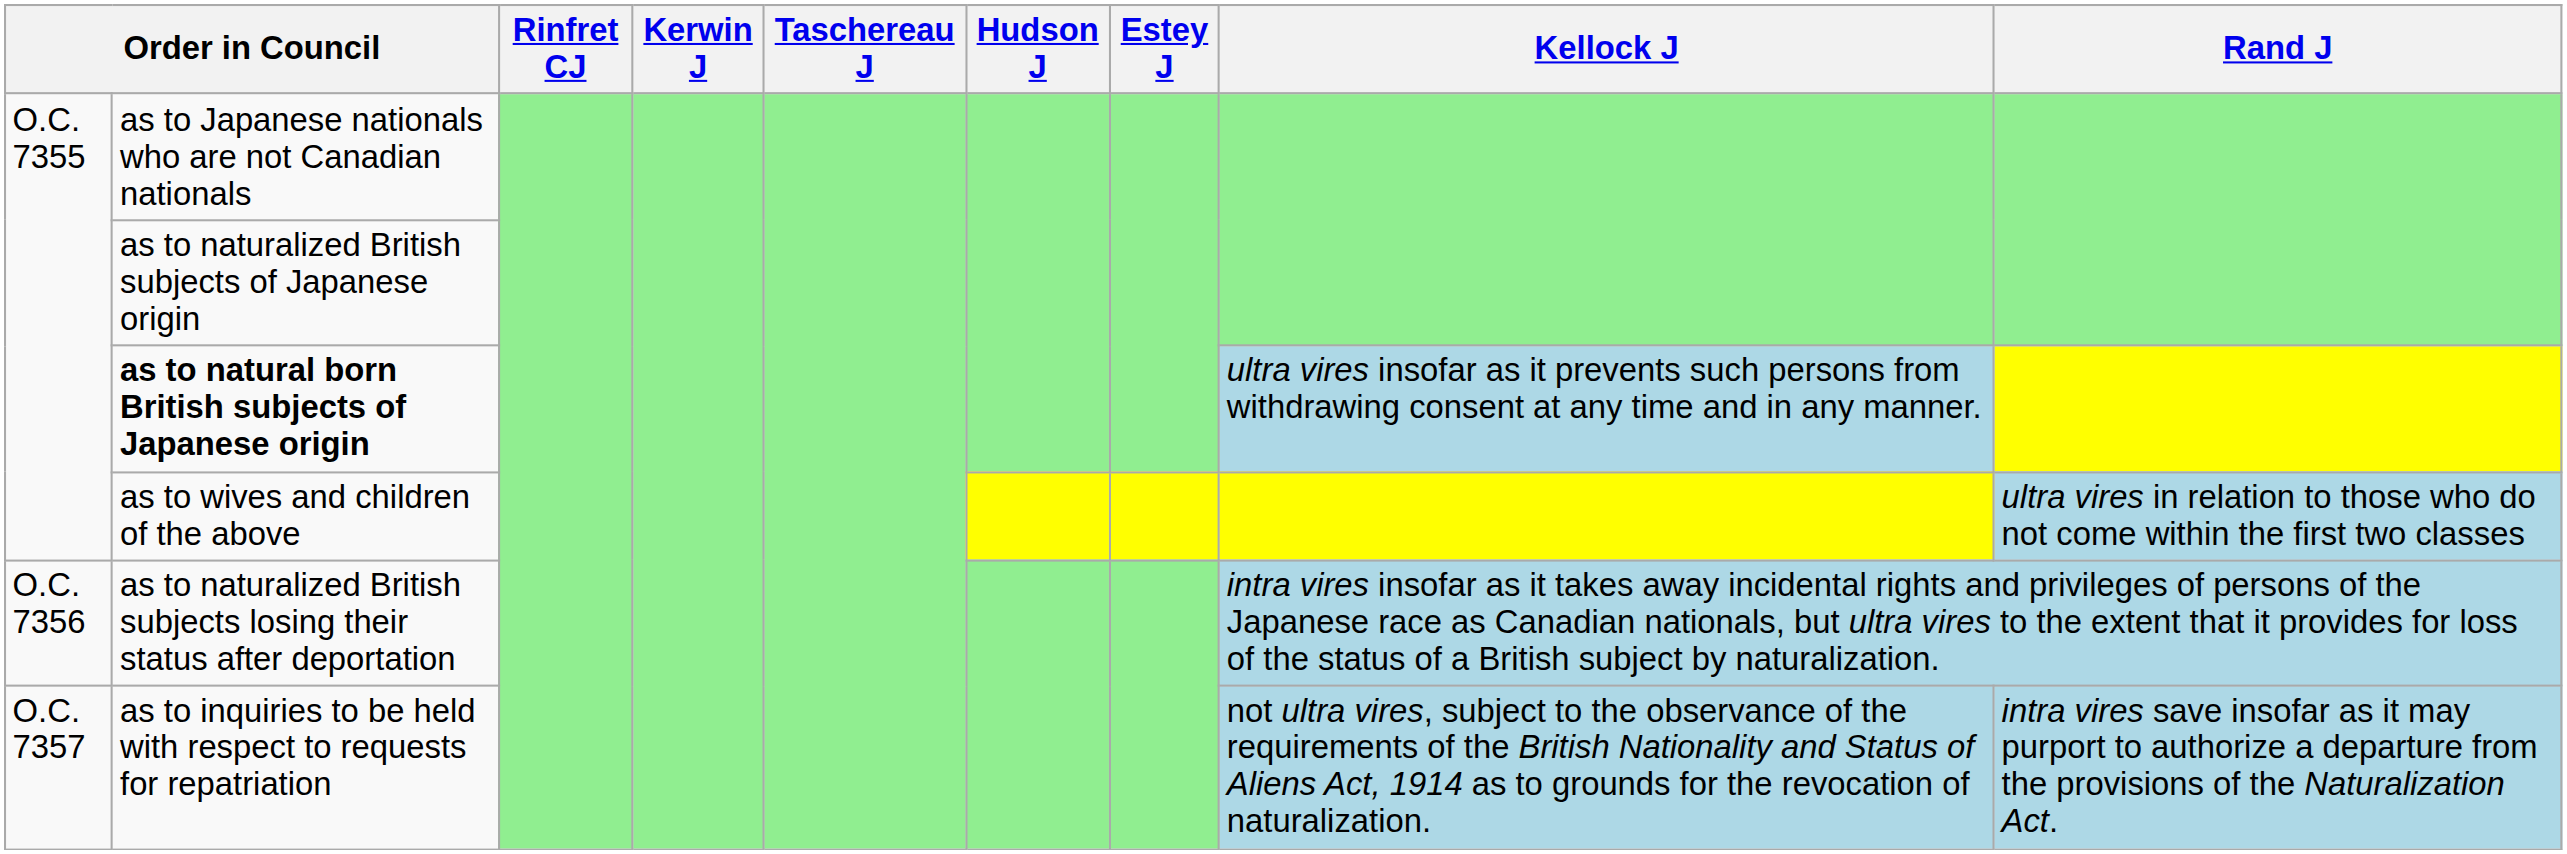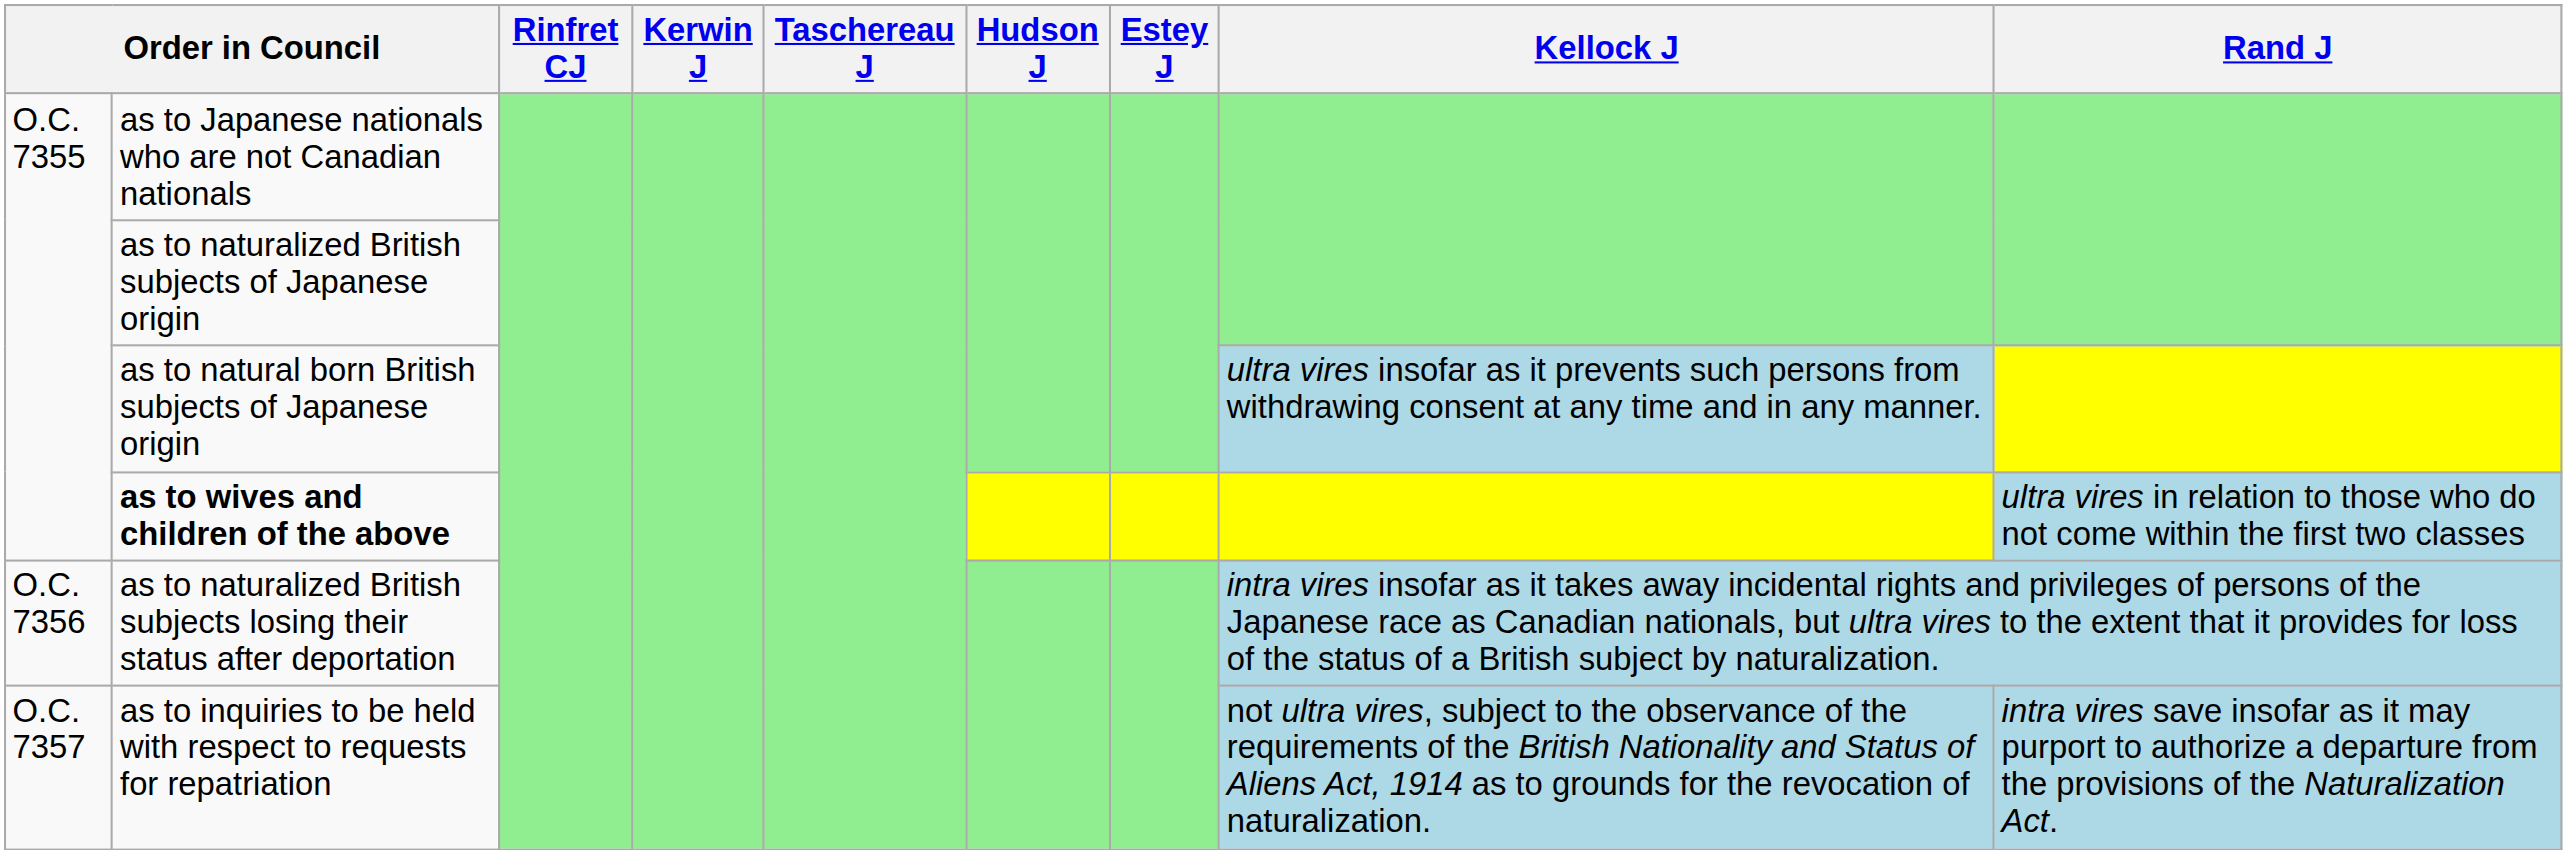(263, 407) bold -> (298, 407) normal
(295, 515) normal -> (285, 515) bold
